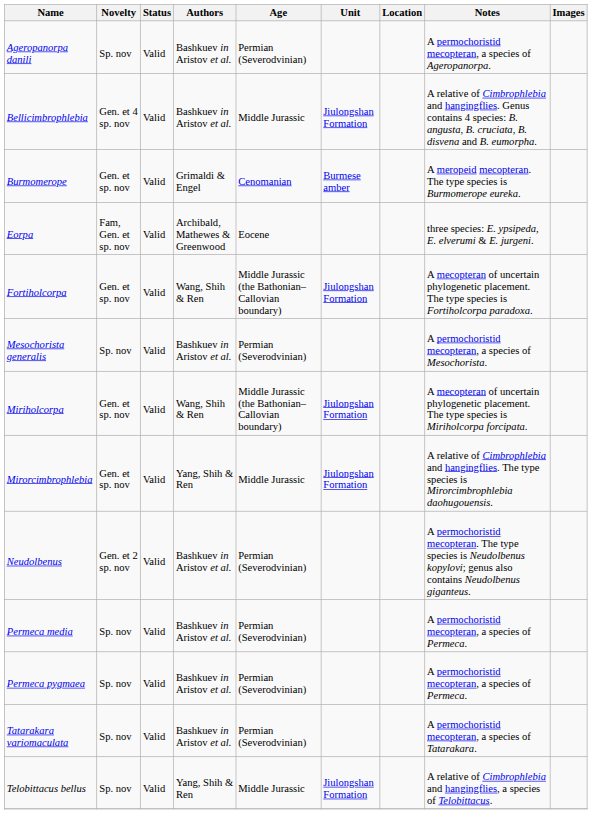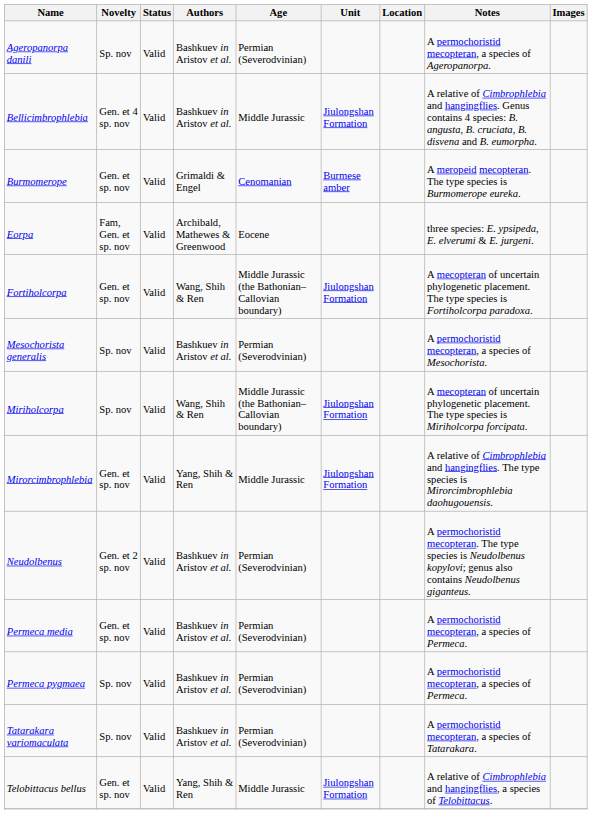(115, 409) Gen. et sp. nov -> (115, 409) Sp. nov
(115, 631) Sp. nov -> (115, 631) Gen. et sp. nov
(115, 788) Sp. nov -> (115, 788) Gen. et sp. nov
